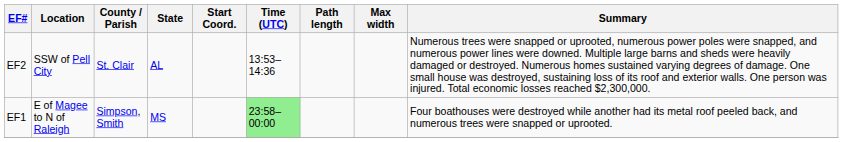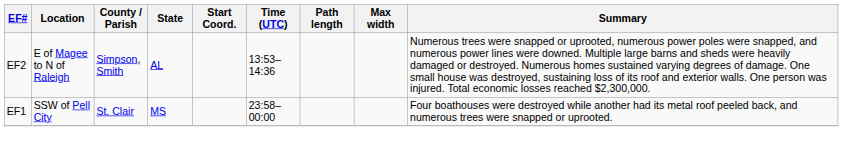(62, 65) SSW of Pell City -> (61, 65) E of Magee to N of Raleigh
(115, 65) St. Clair -> (118, 65) Simpson, Smith
(61, 117) E of Magee to N of Raleigh -> (62, 111) SSW of Pell City
(118, 117) Simpson, Smith -> (115, 111) St. Clair
(265, 117) lightgreen background -> (265, 111) no background
